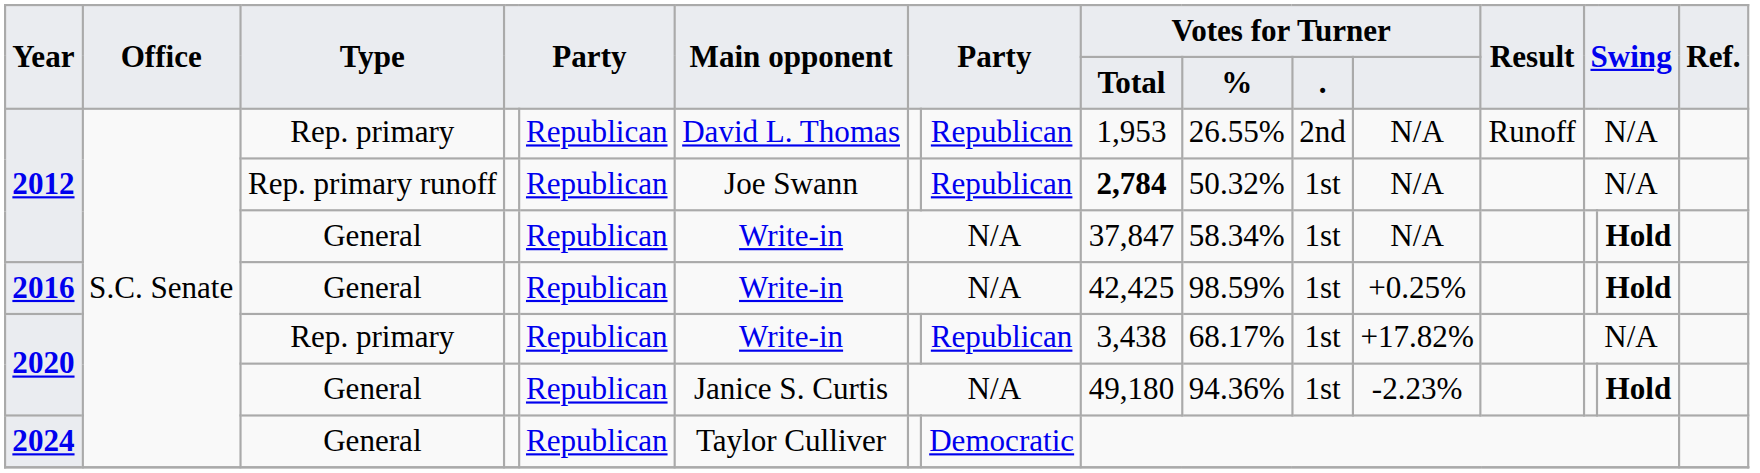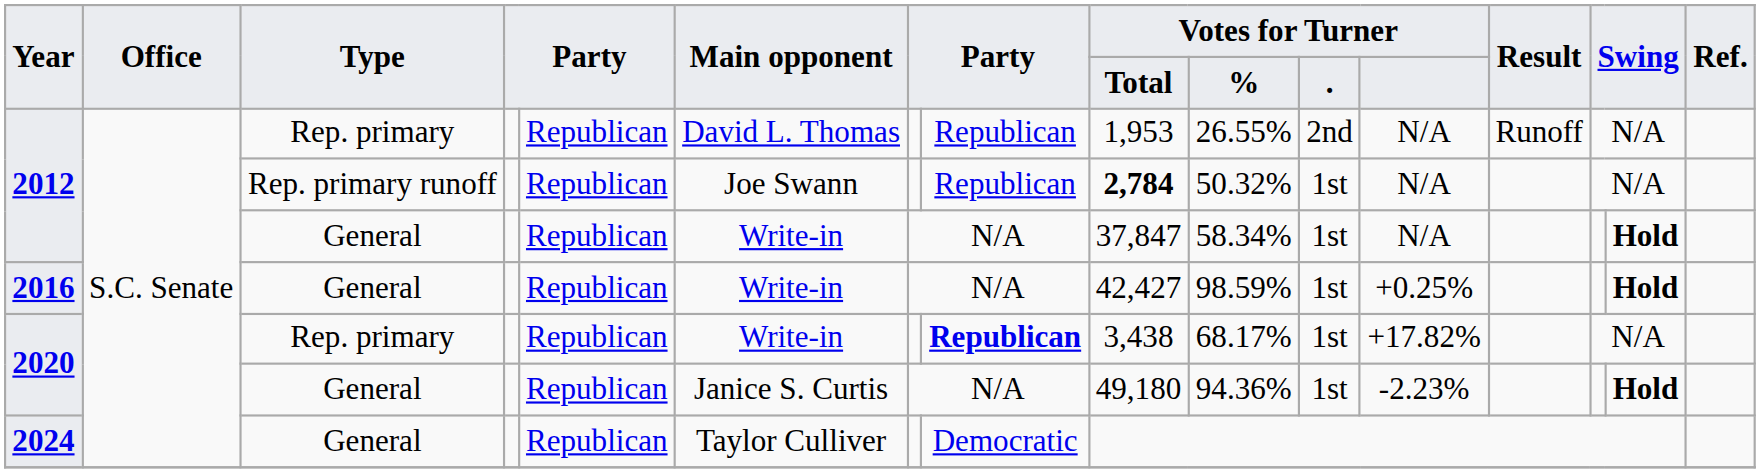(1131, 287) 42,425 -> (1138, 287) 42,427
(1002, 338) normal -> (1005, 338) bold
